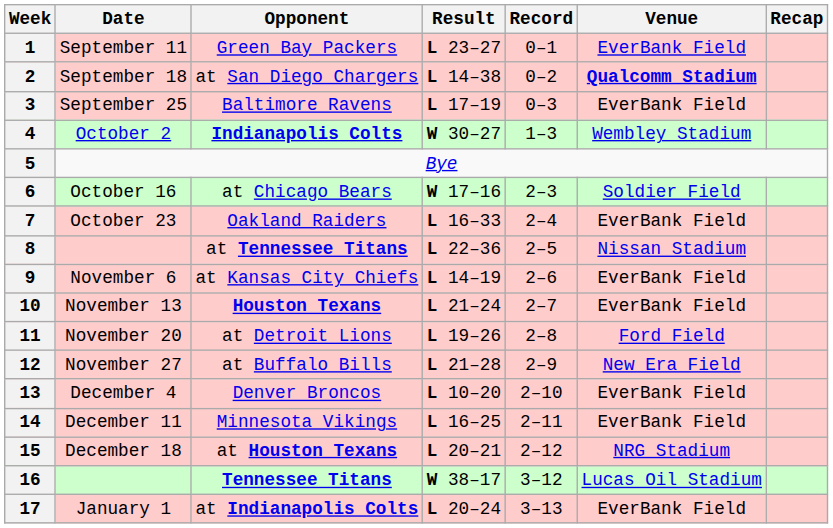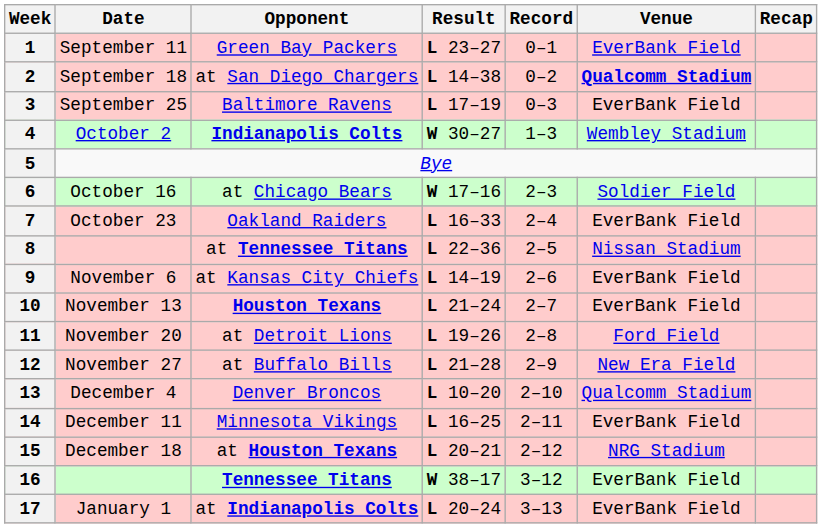(672, 394) EverBank Field -> (666, 394) Qualcomm Stadium
(672, 480) Lucas Oil Stadium -> (666, 480) EverBank Field
